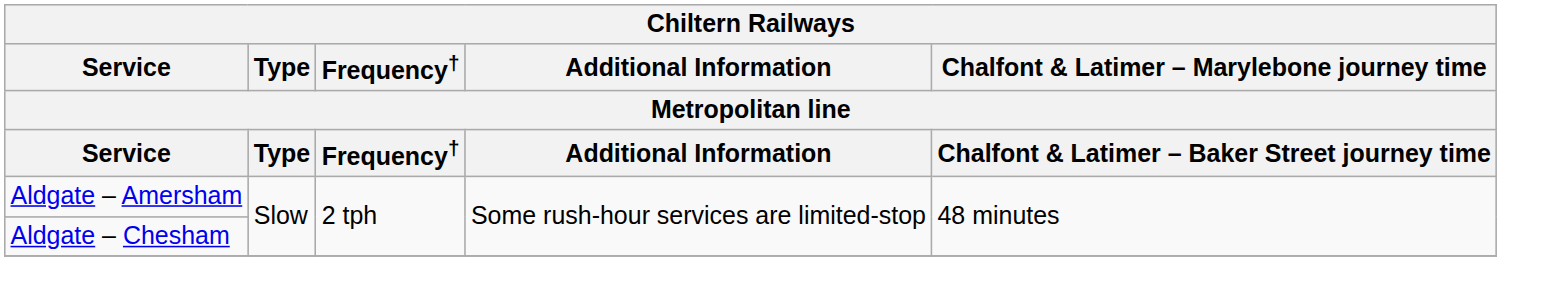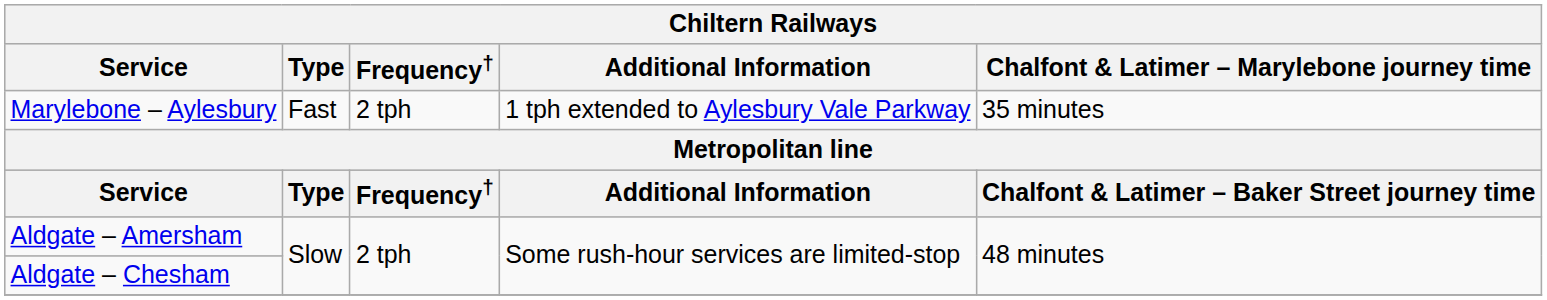+ row: (144, 110)
